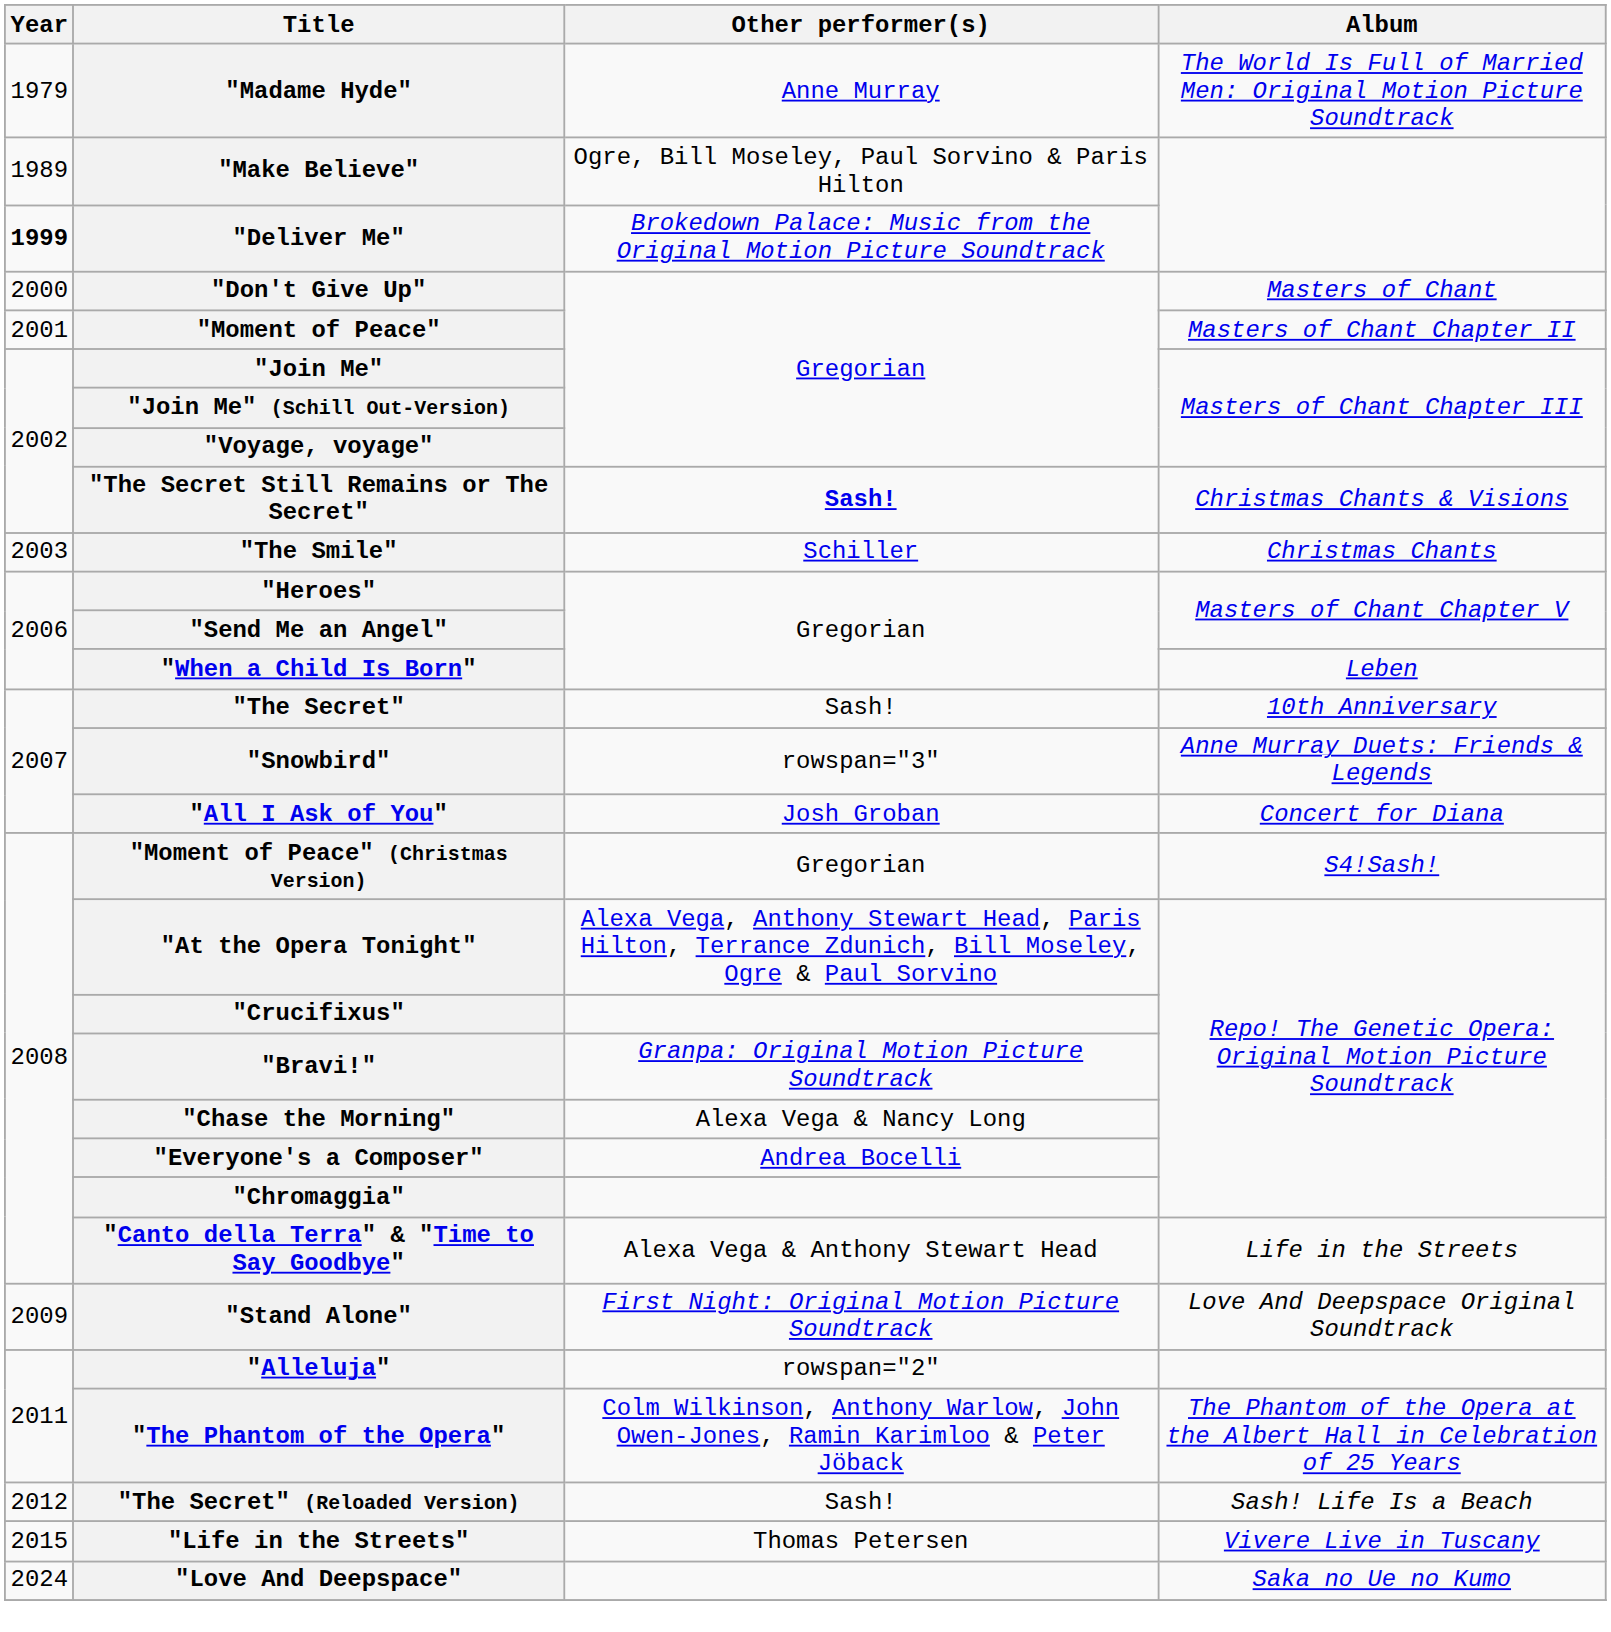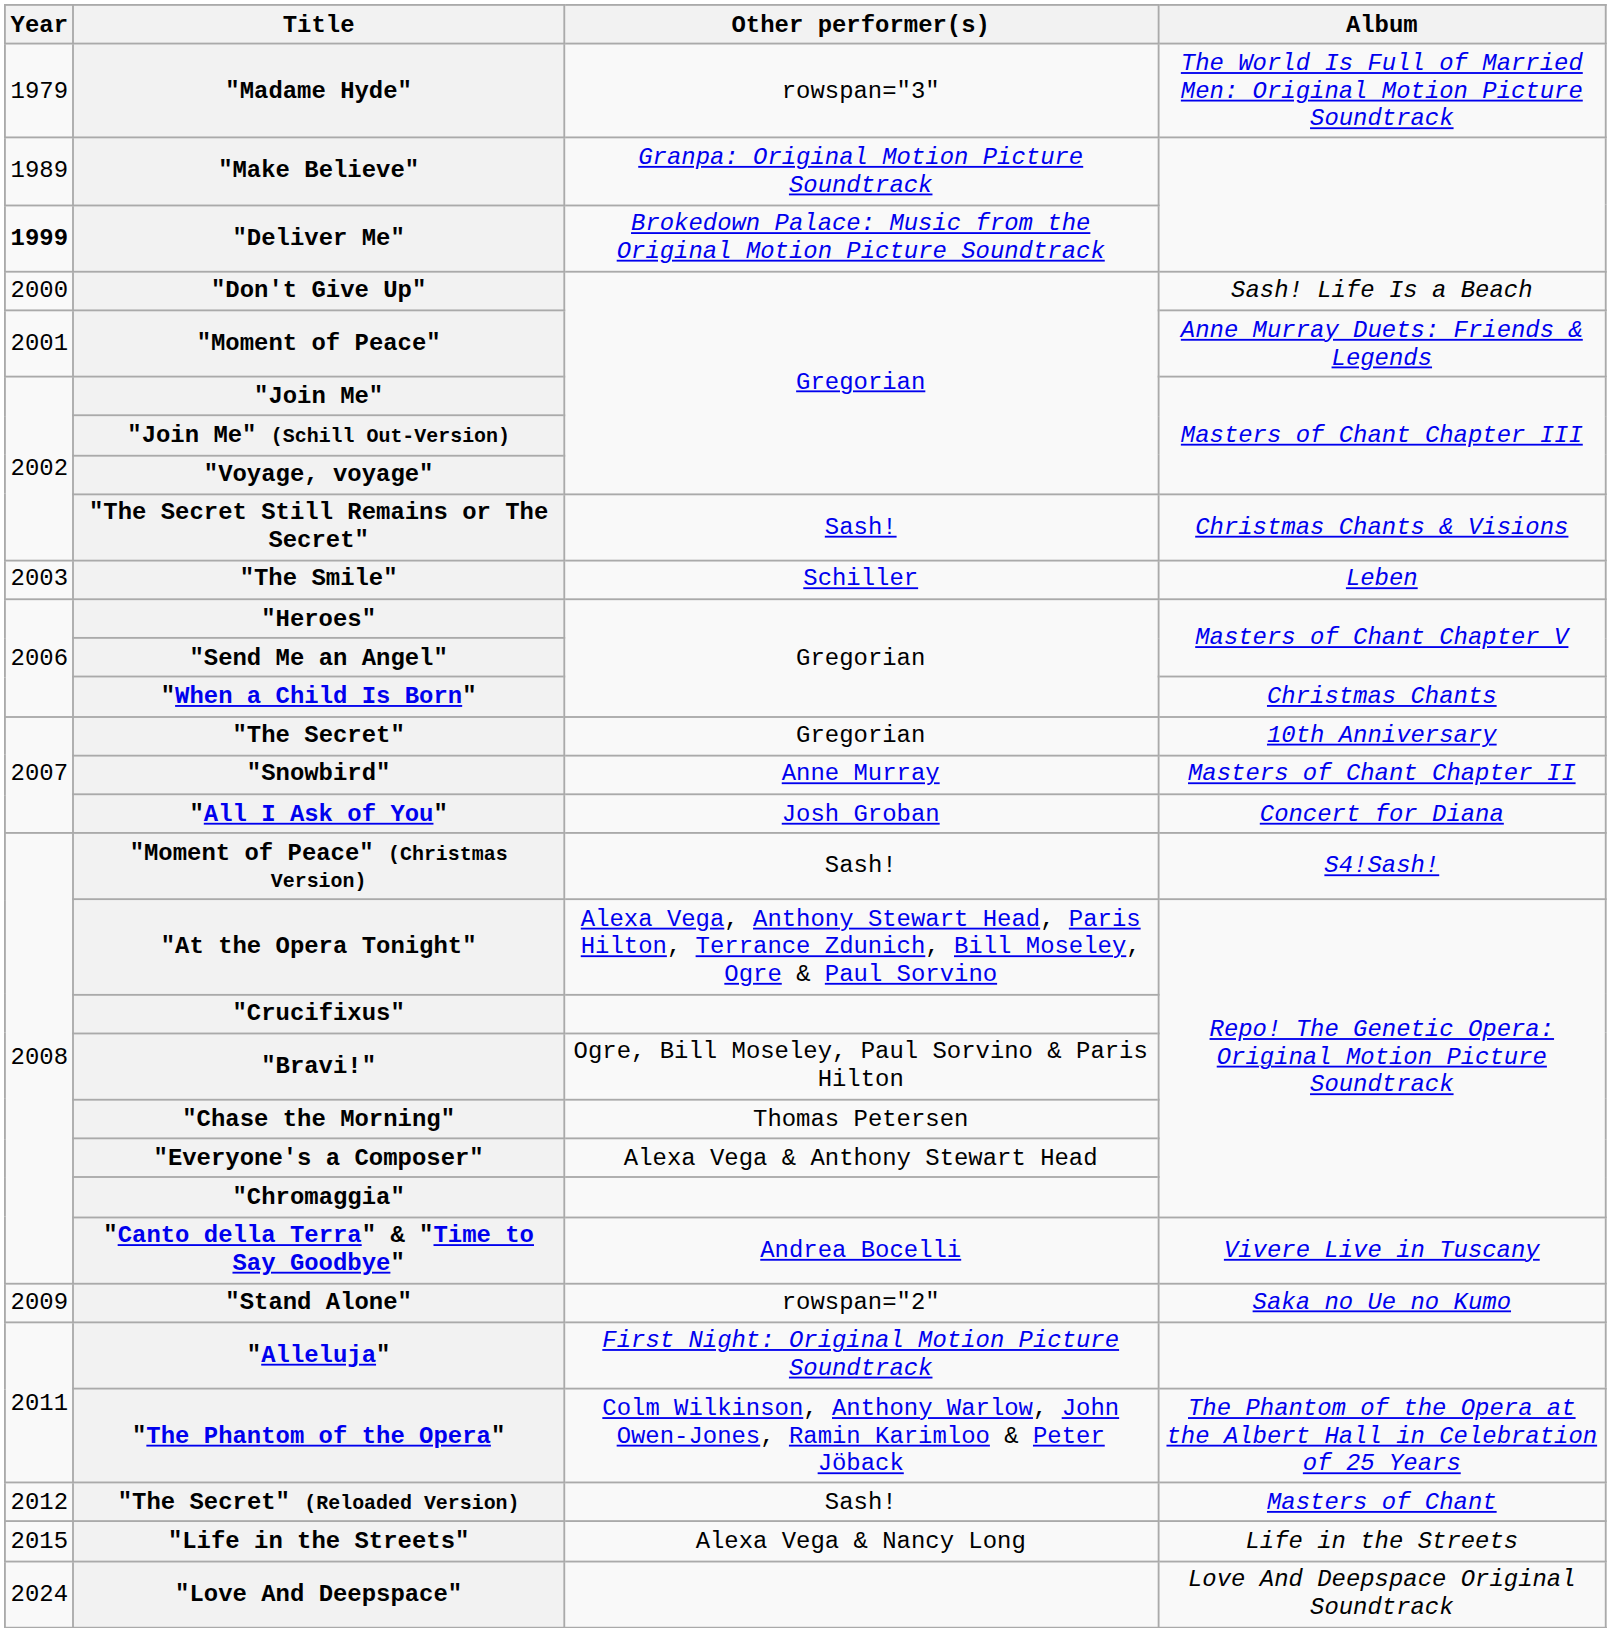(861, 91) Anne Murray -> (861, 91) rowspan="3"
(861, 171) Ogre, Bill Moseley, Paul Sorvino & Paris Hilton -> (861, 171) Granpa: Original Motion Picture Soundtrack
(1382, 291) Masters of Chant -> (1382, 291) Sash! Life Is a Beach
(1382, 330) Masters of Chant Chapter II -> (1382, 344) Anne Murray Duets: Friends & Legends
(861, 499) bold -> (861, 527) normal
(1382, 552) Christmas Chants -> (1382, 580) Leben
(1382, 669) Leben -> (1382, 697) Christmas Chants
(861, 708) Sash! -> (861, 736) Gregorian
(861, 761) rowspan="3" -> (861, 775) Anne Murray
(1382, 761) Anne Murray Duets: Friends & Legends -> (1382, 775) Masters of Chant Chapter II
(861, 867) Gregorian -> (861, 867) Sash!
(861, 1066) Granpa: Original Motion Picture Soundtrack -> (861, 1066) Ogre, Bill Moseley, Paul Sorvino & Paris Hilton
(861, 1119) Alexa Vega & Nancy Long -> (861, 1119) Thomas Petersen
(861, 1158) Andrea Bocelli -> (861, 1158) Alexa Vega & Anthony Stewart Head
(861, 1250) Alexa Vega & Anthony Stewart Head -> (861, 1250) Andrea Bocelli
(1382, 1250) Life in the Streets -> (1382, 1250) Vivere Live in Tuscany
(861, 1316) First Night: Original Motion Picture Soundtrack -> (861, 1303) rowspan="2"
(1382, 1316) Love And Deepspace Original Soundtrack -> (1382, 1303) Saka no Ue no Kumo
(861, 1369) rowspan="2" -> (861, 1355) First Night: Original Motion Picture Soundtrack
(1382, 1502) Sash! Life Is a Beach -> (1382, 1502) Masters of Chant
(861, 1541) Thomas Petersen -> (861, 1541) Alexa Vega & Nancy Long
(1382, 1541) Vivere Live in Tuscany -> (1382, 1541) Life in the Streets
(1382, 1580) Saka no Ue no Kumo -> (1382, 1594) Love And Deepspace Original Soundtrack
